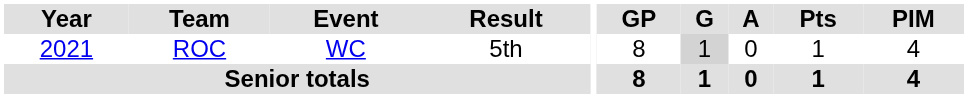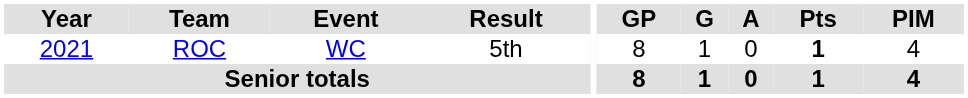(704, 48) lightgrey background -> (704, 48) no background
(818, 48) normal -> (818, 48) bold
